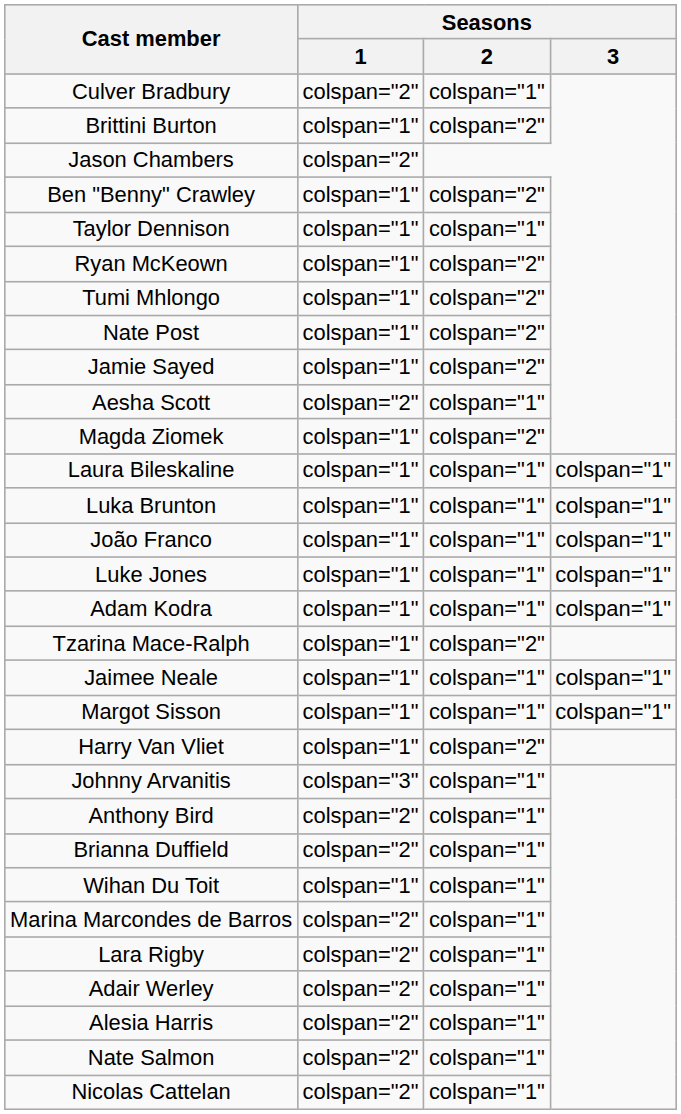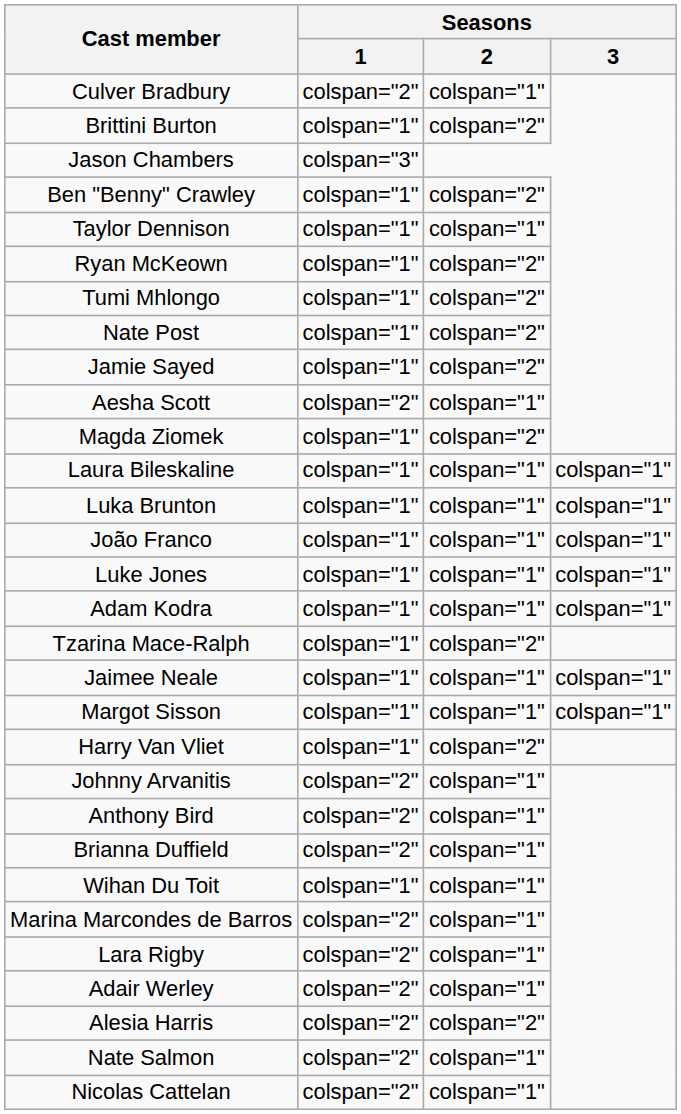(361, 160) colspan="2" -> (361, 160) colspan="3"
(361, 781) colspan="3" -> (361, 781) colspan="2"
(487, 1023) colspan="1" -> (487, 1023) colspan="2"
